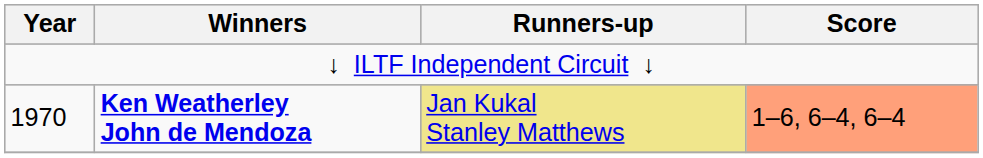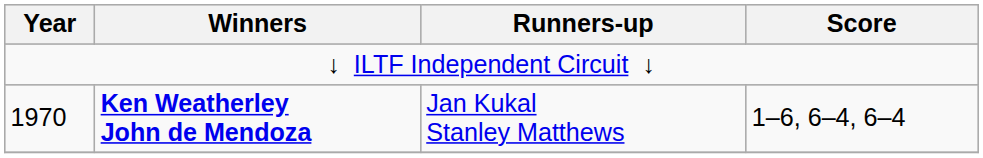(525, 118) khaki background -> (525, 118) no background
(829, 118) lightsalmon background -> (829, 118) no background
